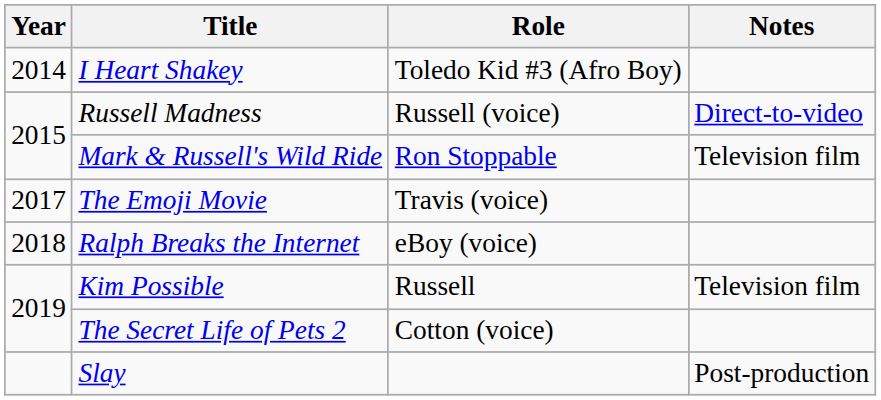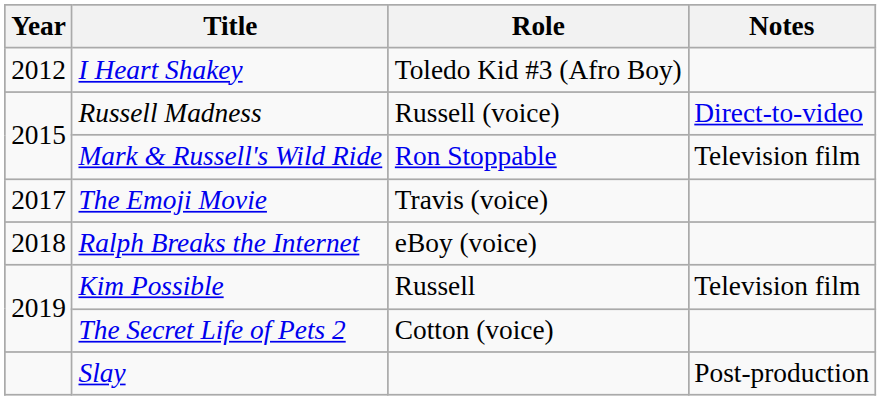(39, 69) 2014 -> (39, 69) 2012
